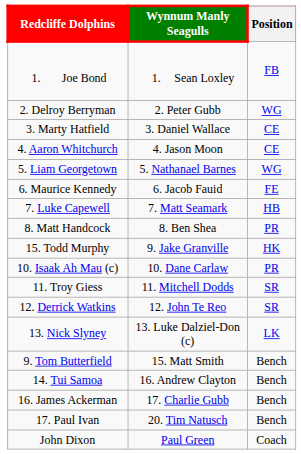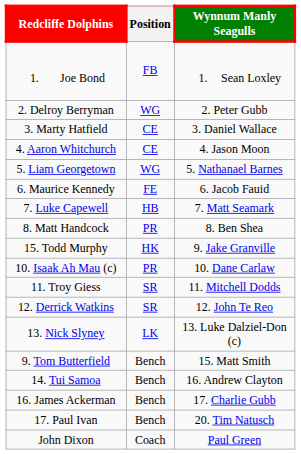columns swapped: (272, 24) <-> (188, 24)
